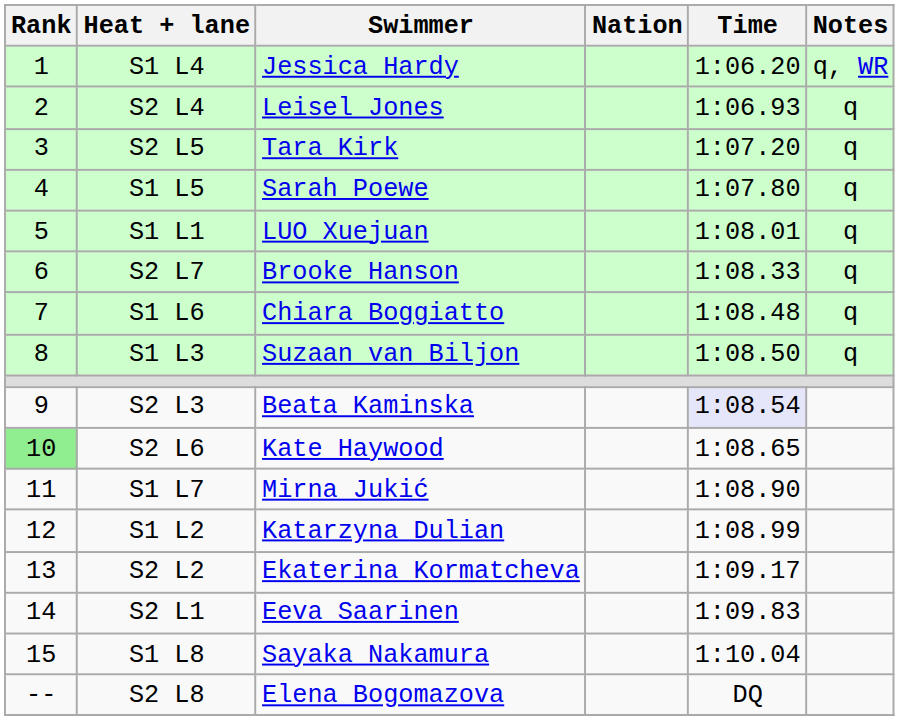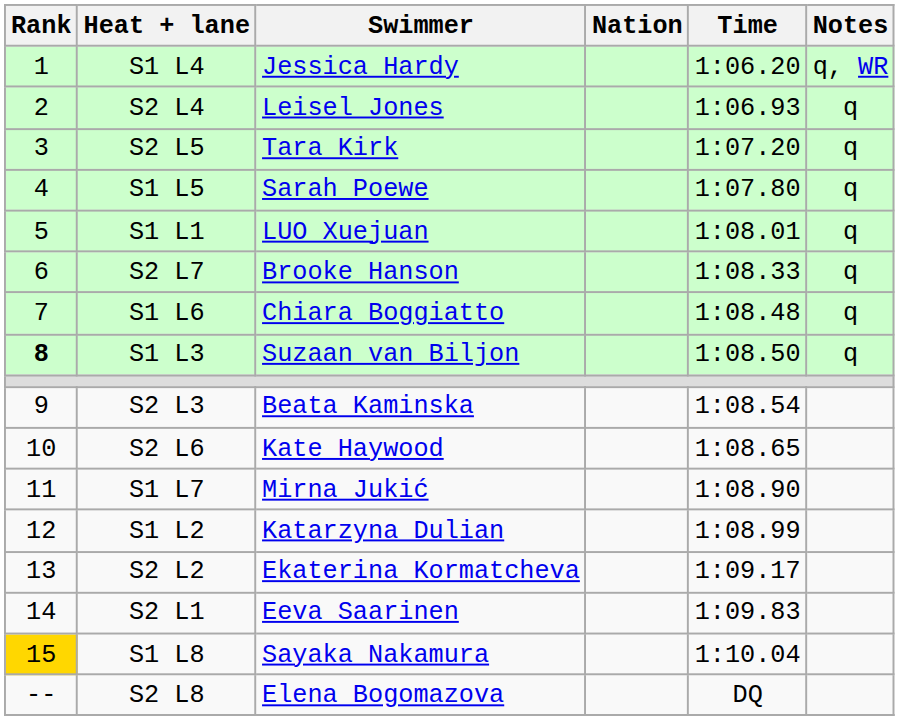(41, 354) normal -> (41, 354) bold
(748, 407) lavender background -> (748, 407) no background
(41, 449) lightgreen background -> (41, 449) no background
(41, 654) no background -> (41, 654) gold background
